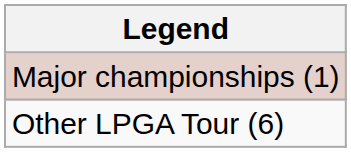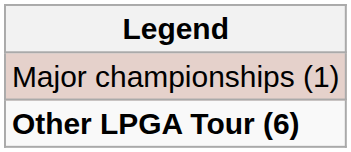(148, 124) normal -> (156, 124) bold
